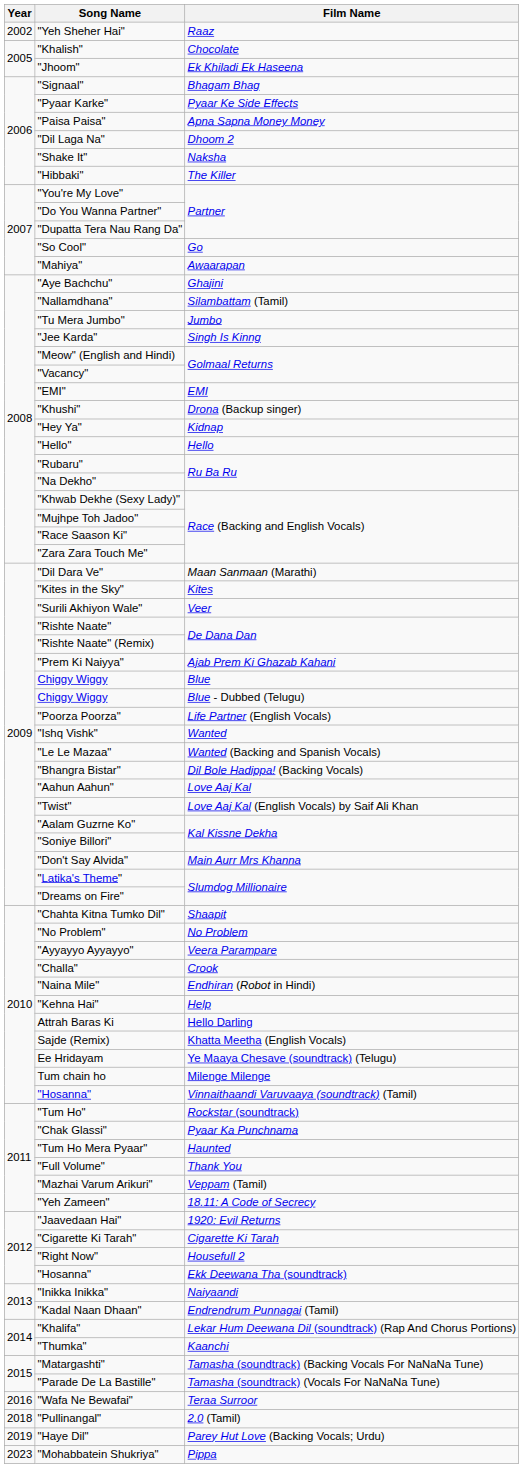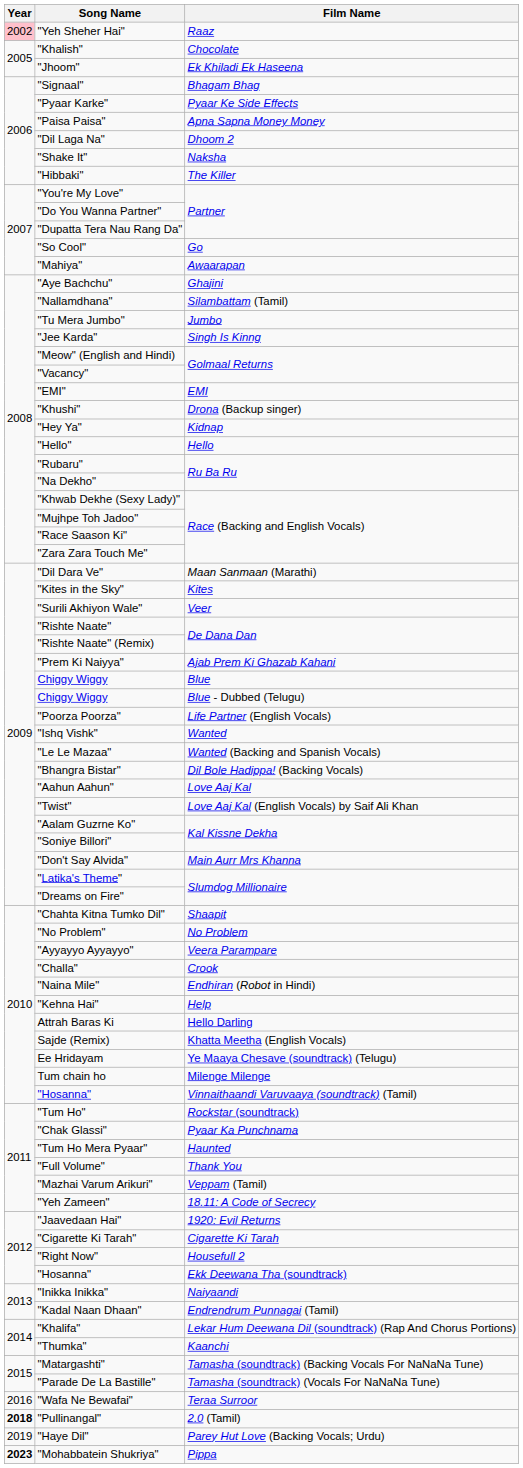(20, 31) no background -> (20, 31) pink background
(20, 1418) normal -> (20, 1418) bold
(20, 1454) normal -> (20, 1454) bold
